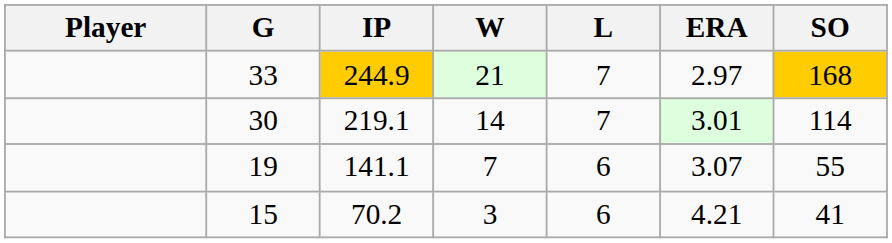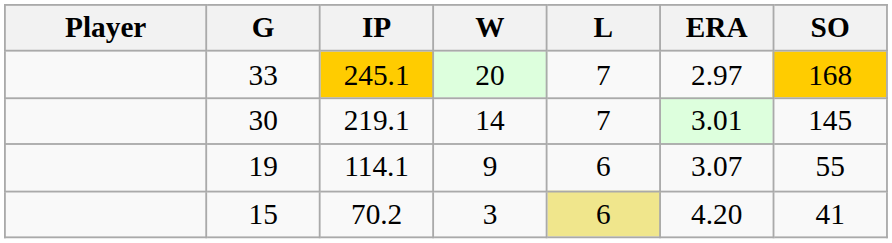(377, 74) 244.9 -> (377, 74) 245.1
(490, 74) 21 -> (490, 74) 20
(830, 120) 114 -> (830, 120) 145
(377, 167) 141.1 -> (377, 167) 114.1
(490, 167) 7 -> (490, 167) 9
(603, 213) no background -> (603, 213) khaki background
(717, 213) 4.21 -> (717, 213) 4.20
